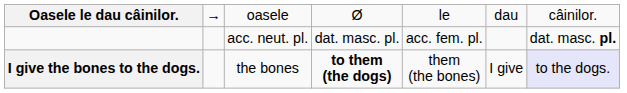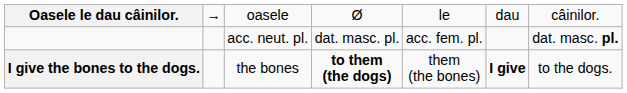(506, 68) normal -> (507, 68) bold
(573, 68) lavender background -> (575, 68) no background
